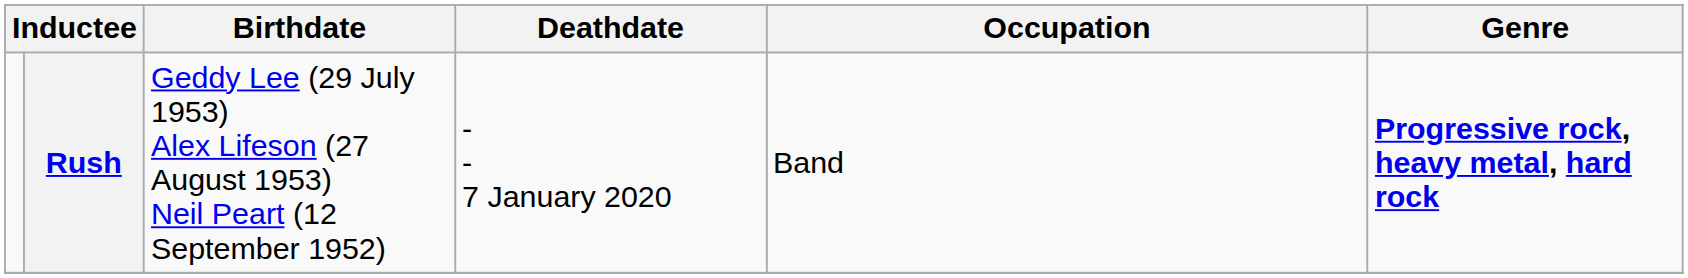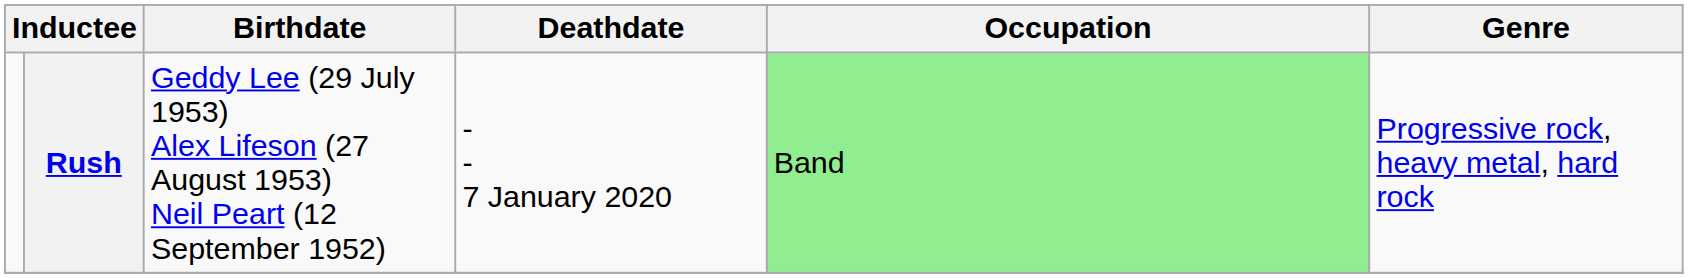(809, 162) no background -> (809, 162) lightgreen background
(1503, 162) bold -> (1497, 162) normal
